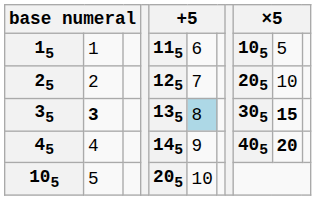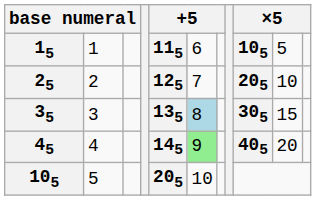(93, 114) bold -> (93, 114) normal
(287, 114) bold -> (287, 114) normal
(197, 147) no background -> (197, 147) lightgreen background
(287, 147) bold -> (287, 147) normal
